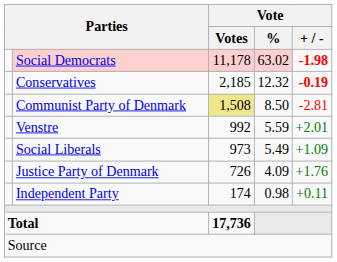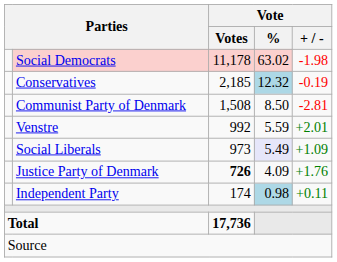(313, 60) bold -> (313, 60) normal
(273, 82) no background -> (273, 82) lightblue background
(313, 82) bold -> (313, 82) normal
(235, 104) khaki background -> (235, 104) no background
(277, 149) no background -> (277, 149) lavender background
(240, 171) normal -> (240, 171) bold
(277, 194) no background -> (277, 194) lightblue background
